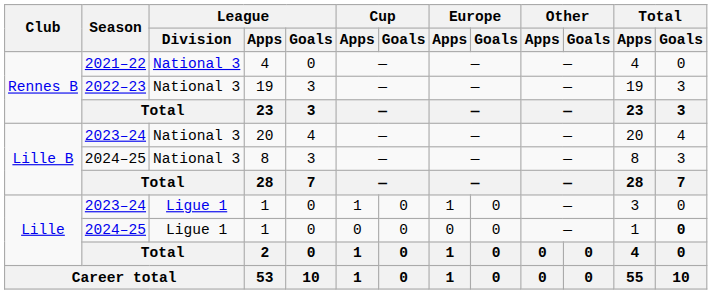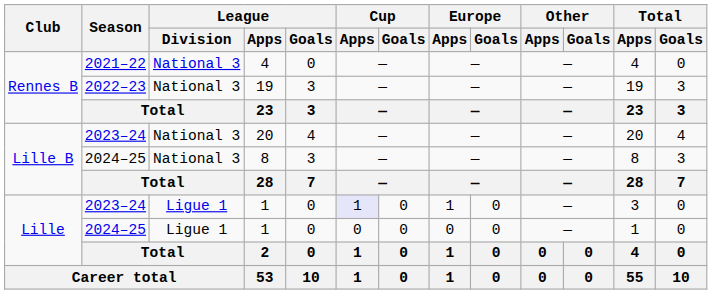(357, 206) no background -> (357, 206) lavender background
(681, 230) bold -> (681, 230) normal
